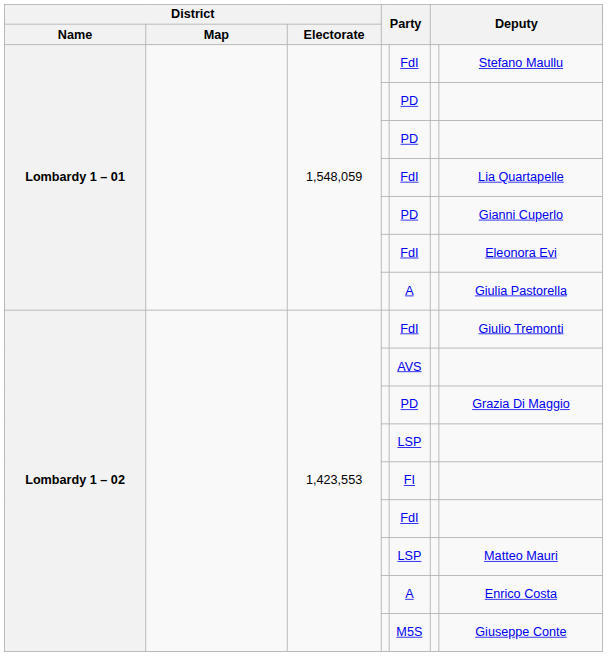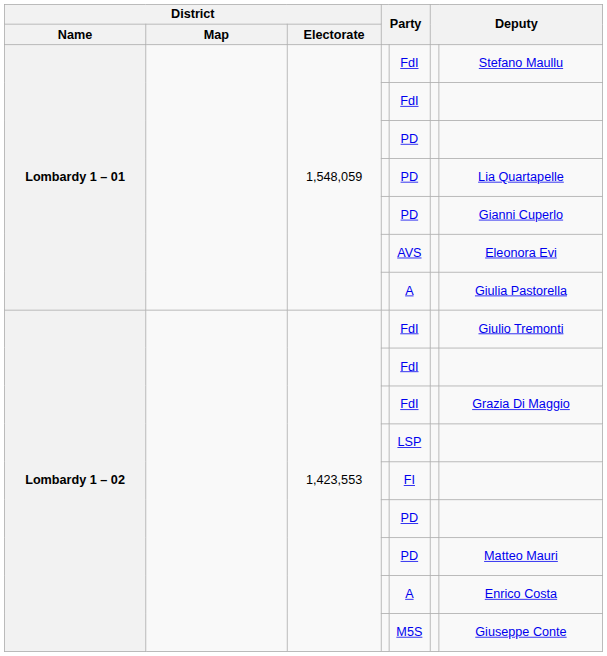(409, 101) PD -> (409, 101) FdI
(409, 177) FdI -> (409, 177) PD
(409, 253) FdI -> (409, 253) AVS
(409, 366) AVS -> (409, 366) FdI
(409, 404) PD -> (409, 404) FdI
(409, 518) FdI -> (409, 518) PD
(409, 556) LSP -> (409, 556) PD
